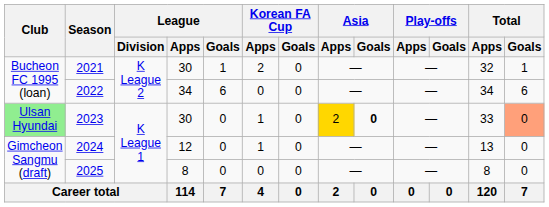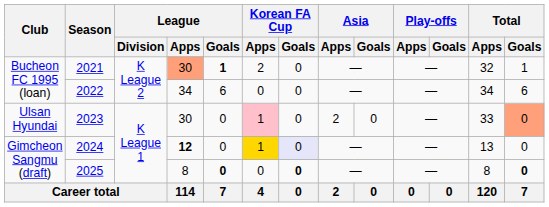(185, 68) no background -> (185, 68) lightsalmon background
(223, 68) normal -> (223, 68) bold
(35, 119) lightgreen background -> (35, 119) no background
(261, 119) no background -> (261, 119) pink background
(336, 119) gold background -> (336, 119) no background
(374, 119) bold -> (374, 119) normal
(185, 148) normal -> (185, 148) bold
(261, 148) no background -> (261, 148) gold background
(298, 148) no background -> (298, 148) lavender background
(223, 171) normal -> (223, 171) bold
(298, 171) normal -> (298, 171) bold
(525, 171) normal -> (525, 171) bold
